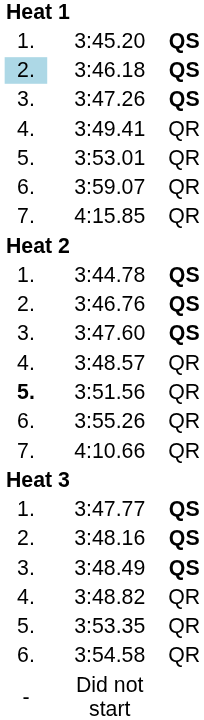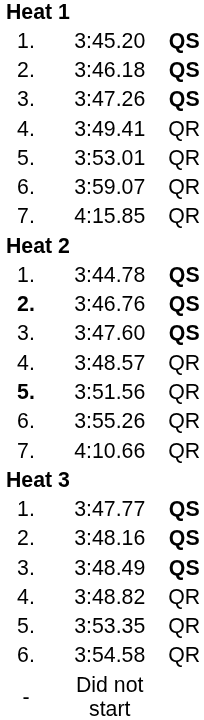(26, 70) lightblue background -> (26, 70) no background
(26, 304) normal -> (26, 304) bold
